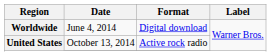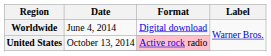(173, 43) no background -> (173, 43) pink background
